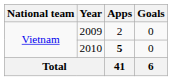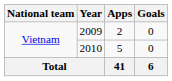(120, 48) bold -> (120, 48) normal
